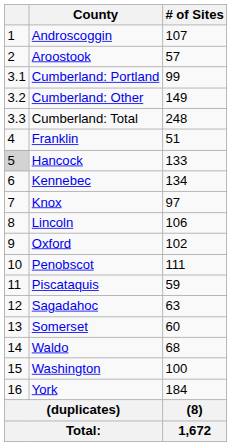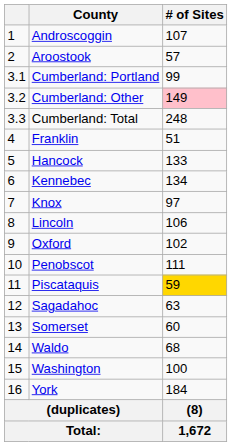(176, 98) no background -> (176, 98) pink background
(11, 160) lightgrey background -> (11, 160) no background
(173, 285) no background -> (173, 285) gold background
